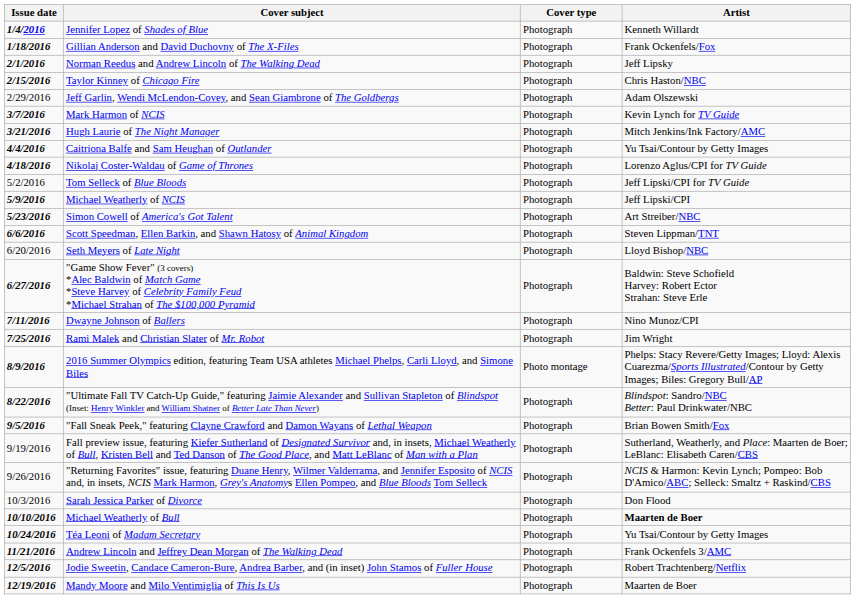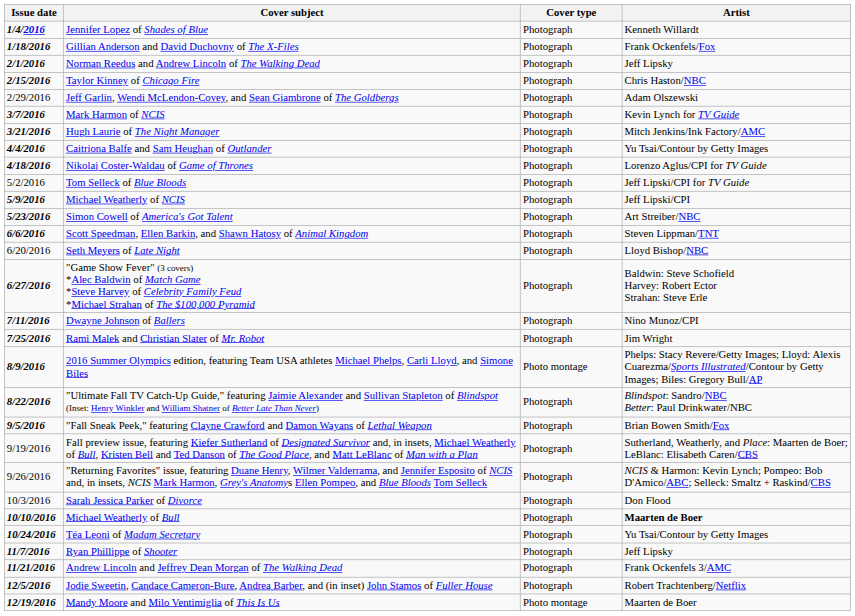+ row: (122, 551)
(548, 585) Photograph -> (555, 602) Photo montage
